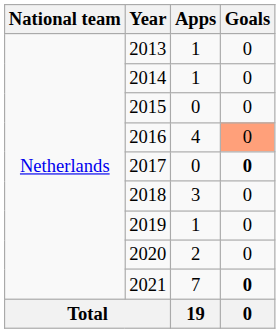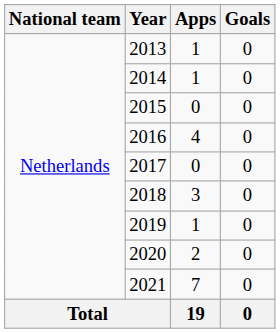(247, 136) lightsalmon background -> (247, 136) no background
(247, 166) bold -> (247, 166) normal
(247, 284) bold -> (247, 284) normal
